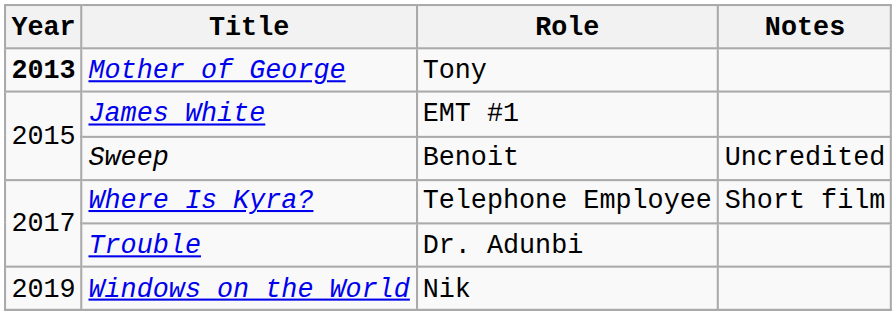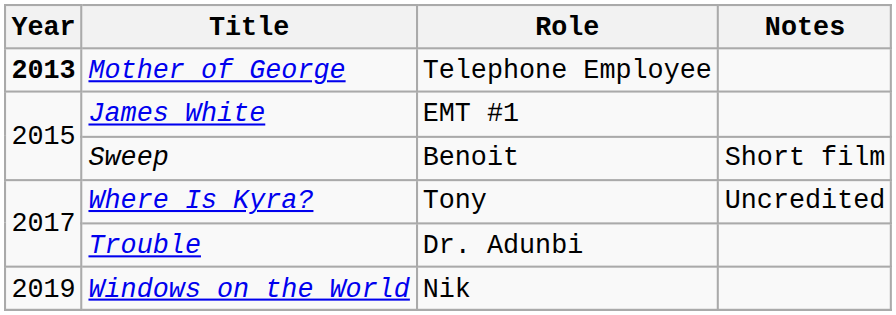(455, 70) Tony -> (567, 70) Telephone Employee
(805, 158) Uncredited -> (805, 158) Short film
(567, 201) Telephone Employee -> (455, 201) Tony
(805, 201) Short film -> (805, 201) Uncredited
